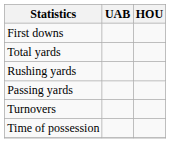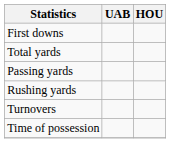rows swapped: (42, 71) <-> (40, 90)
